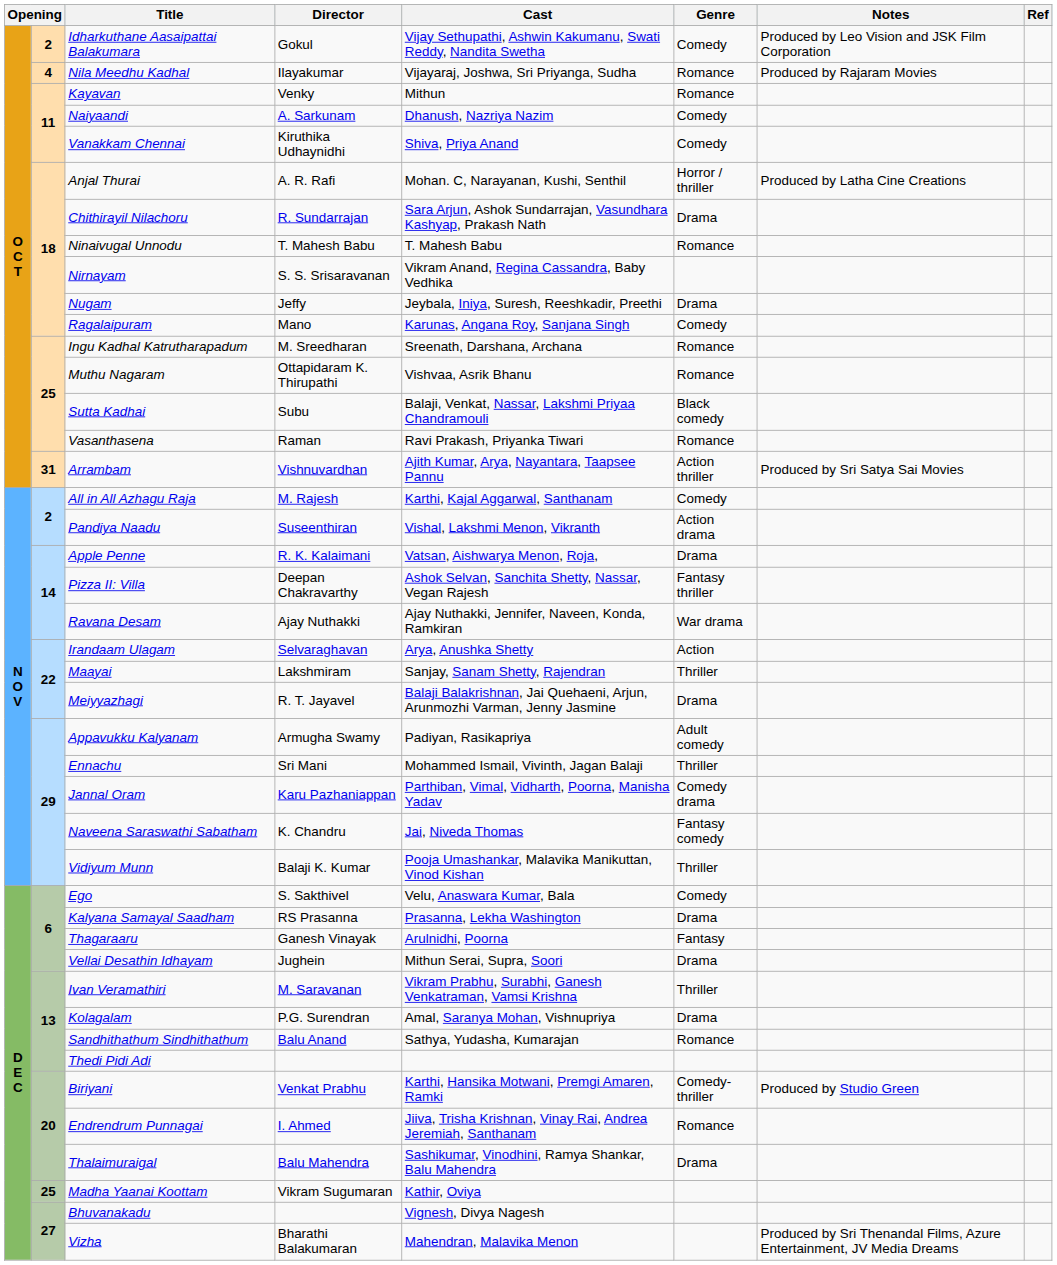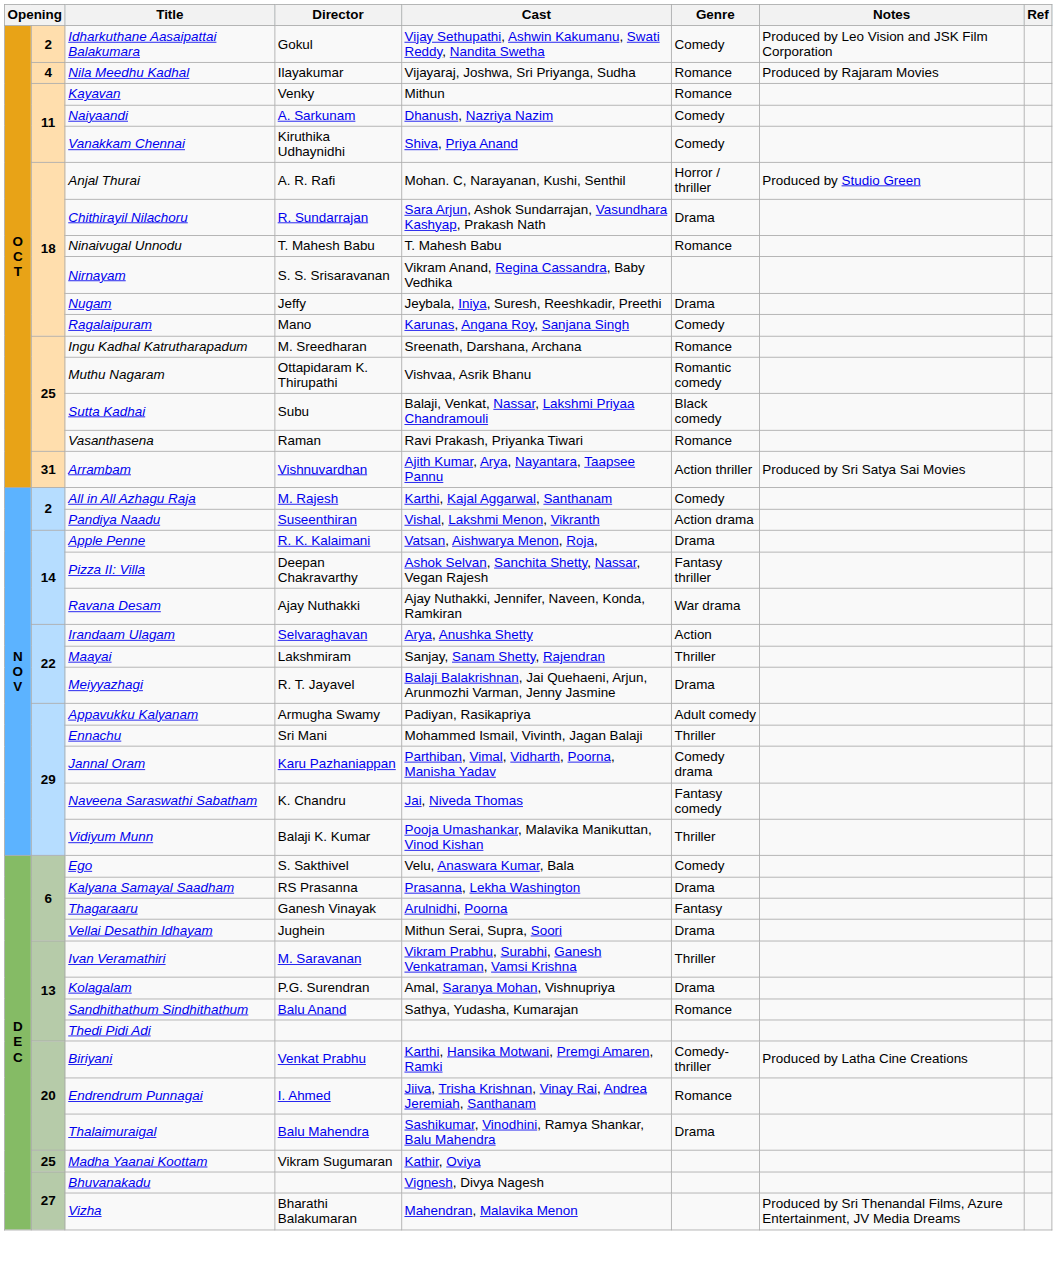(863, 180) Produced by Latha Cine Creations -> (842, 180) Produced by Studio Green
(706, 375) Romance -> (703, 375) Romantic comedy
(840, 1089) Produced by Studio Green -> (865, 1059) Produced by Latha Cine Creations
